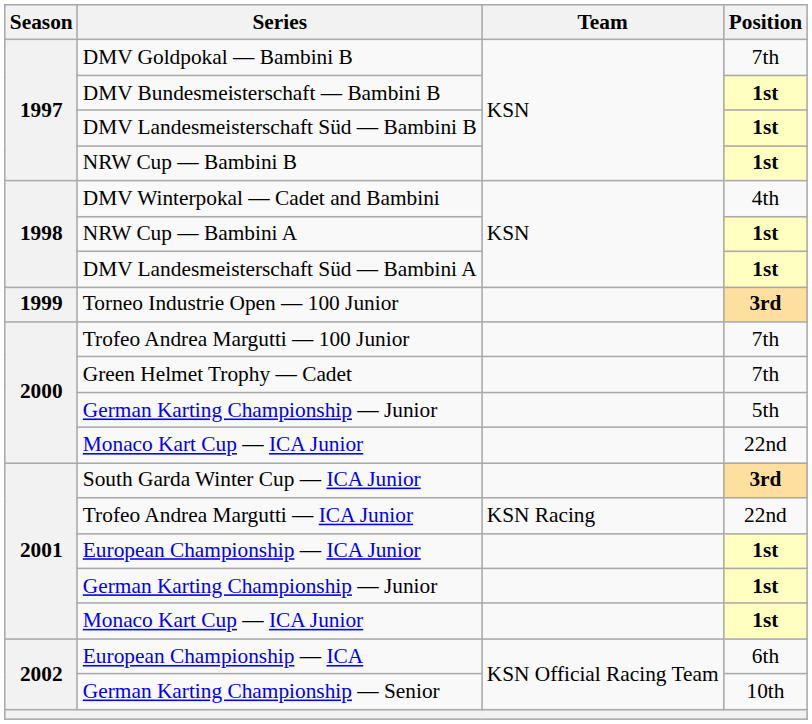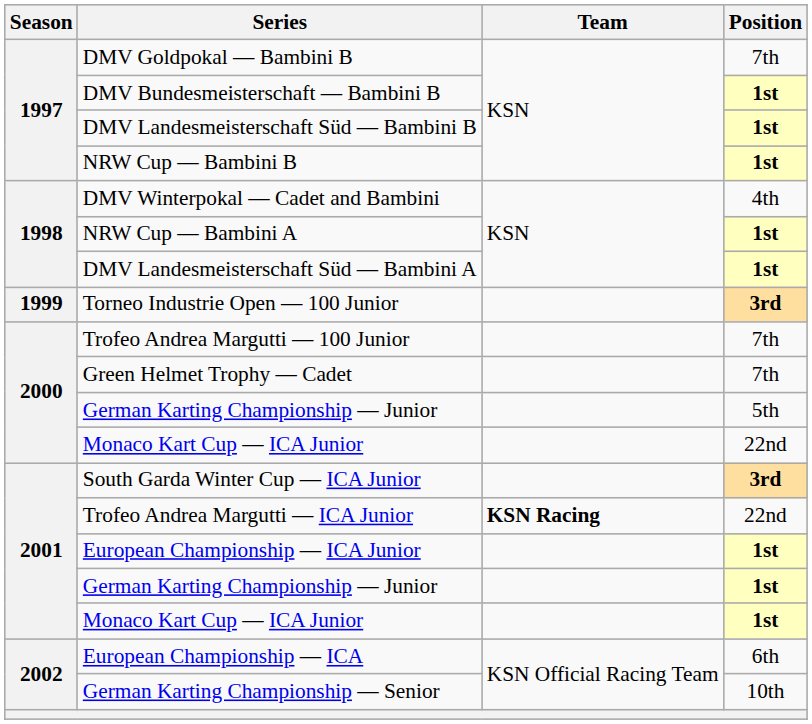(541, 514) normal -> (543, 514) bold
